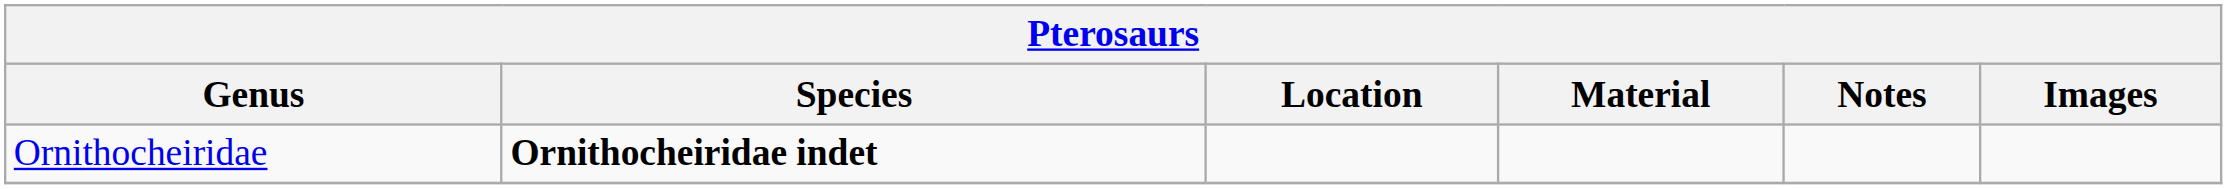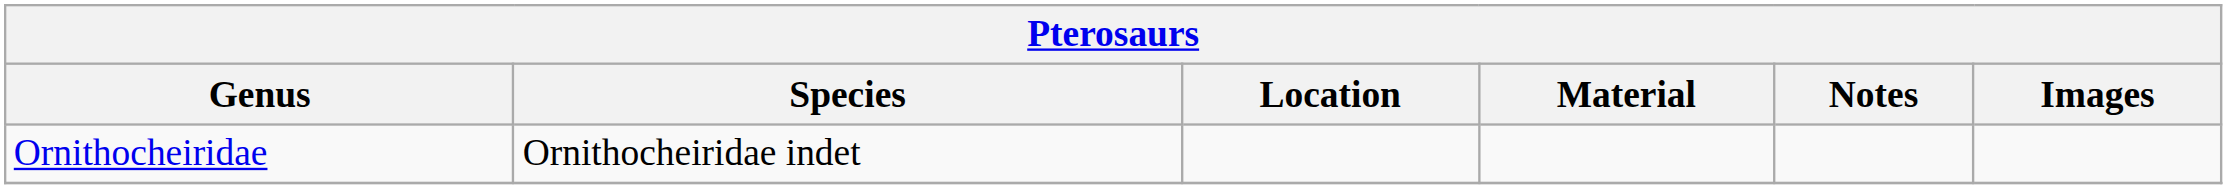(694, 152) bold -> (692, 152) normal
